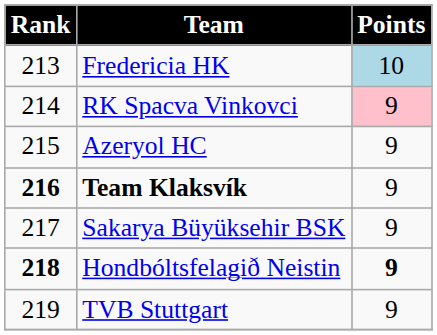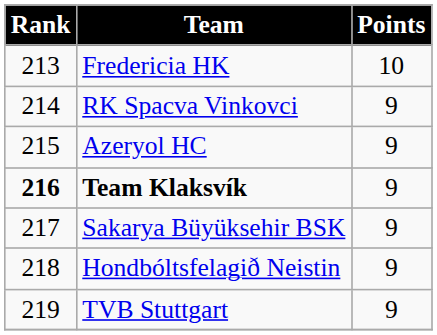(391, 65) lightblue background -> (391, 65) no background
(391, 106) pink background -> (391, 106) no background
(41, 268) bold -> (41, 268) normal
(391, 268) bold -> (391, 268) normal
